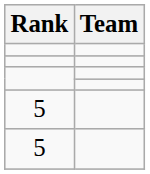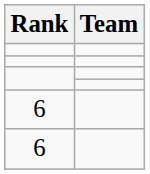(39, 109) 5 -> (39, 109) 6
(39, 148) 5 -> (39, 148) 6
